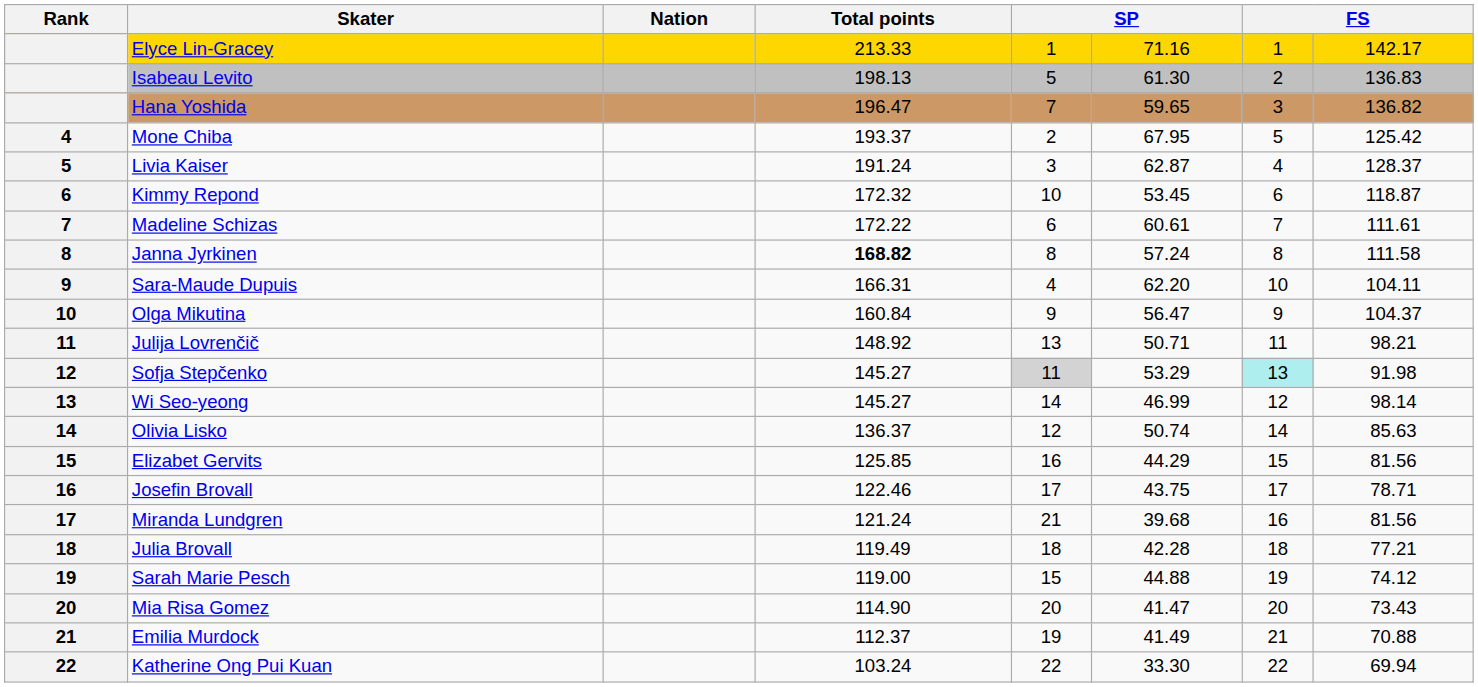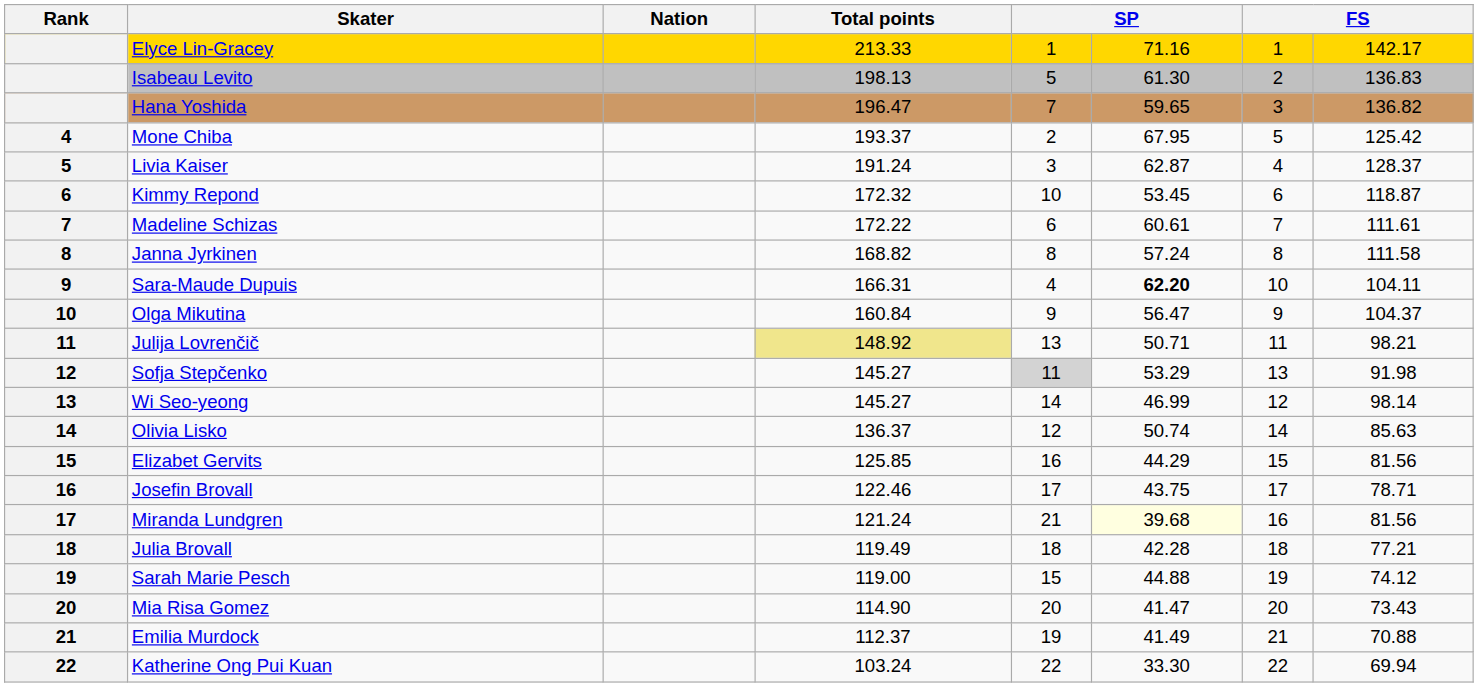(883, 254) bold -> (883, 254) normal
(1167, 284) normal -> (1167, 284) bold
(883, 343) no background -> (883, 343) khaki background
(1278, 372) paleturquoise background -> (1278, 372) no background
(1167, 519) no background -> (1167, 519) lightyellow background
